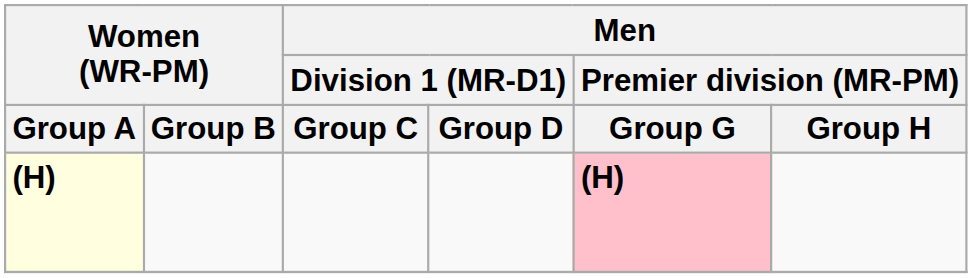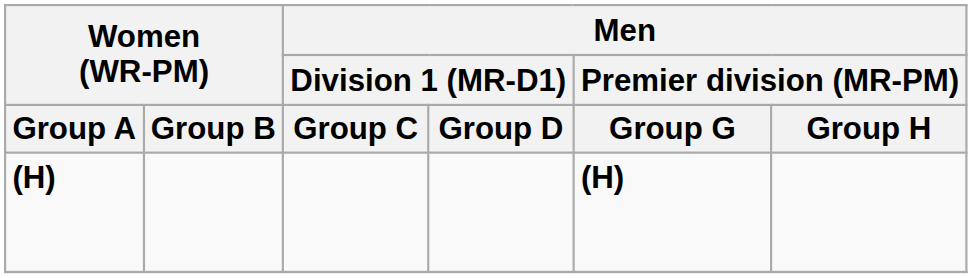(34, 178) lightyellow background -> (34, 178) no background
(603, 178) pink background -> (603, 178) no background
